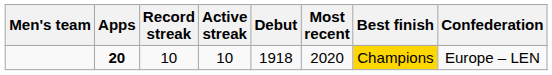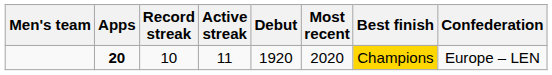(225, 58) 10 -> (225, 58) 11
(276, 58) 1918 -> (276, 58) 1920
